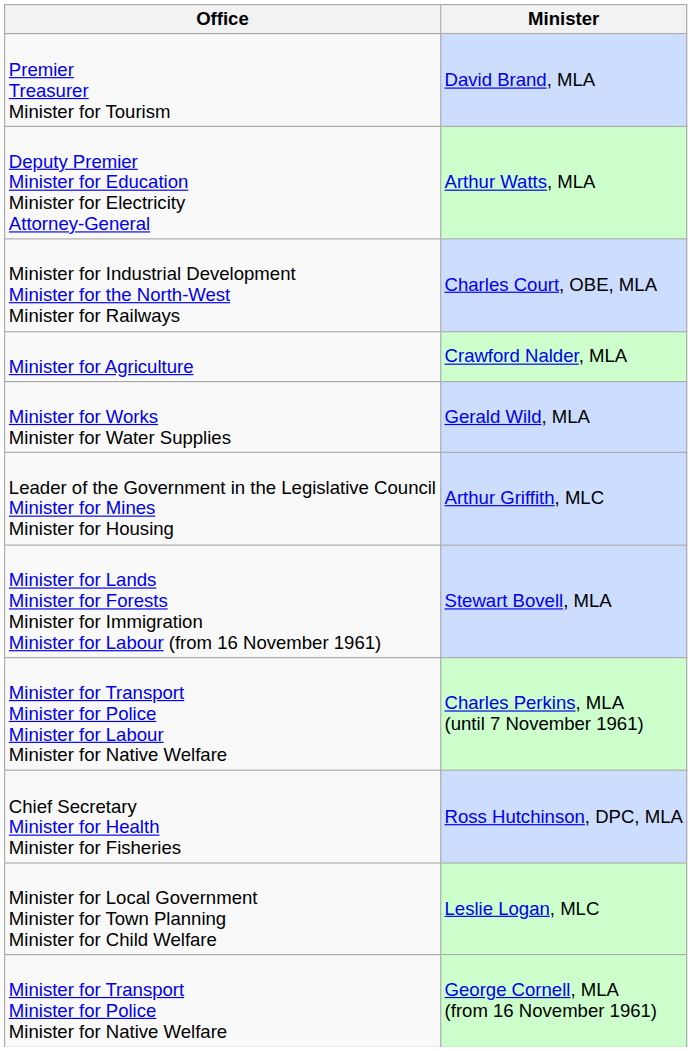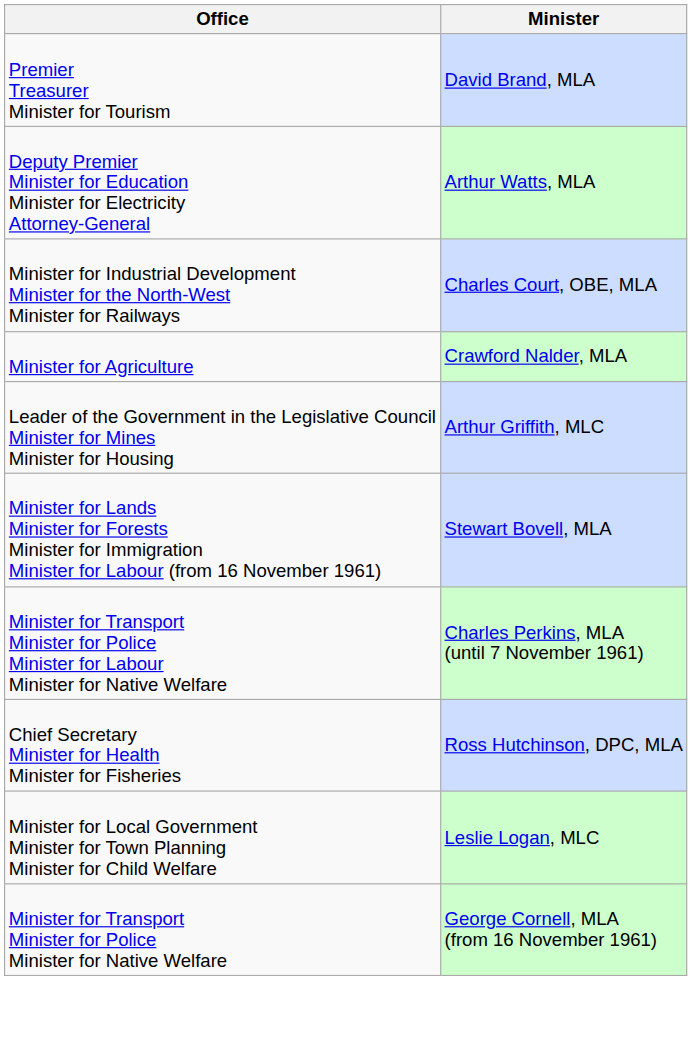- row: (120, 427)
